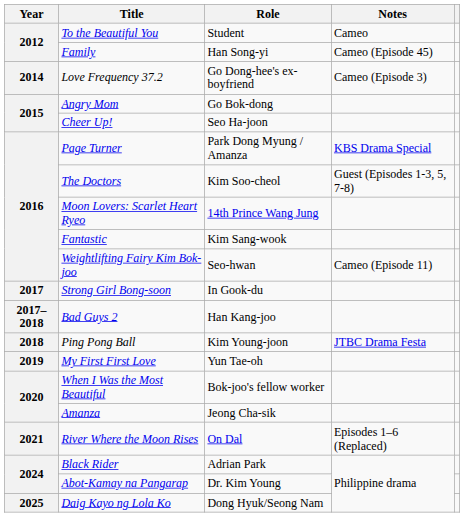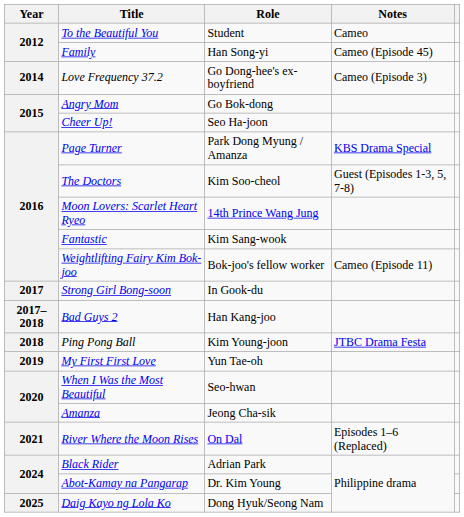(231, 265) Seo-hwan -> (266, 265) Bok-joo's fellow worker
(266, 387) Bok-joo's fellow worker -> (231, 387) Seo-hwan
